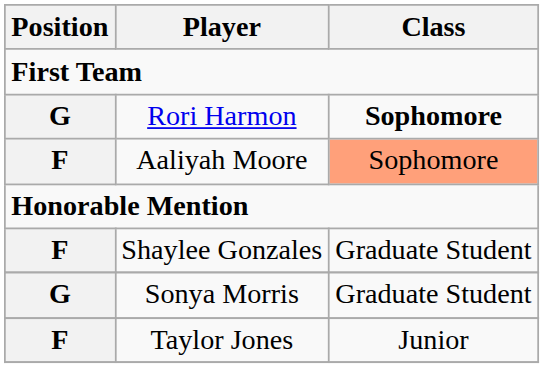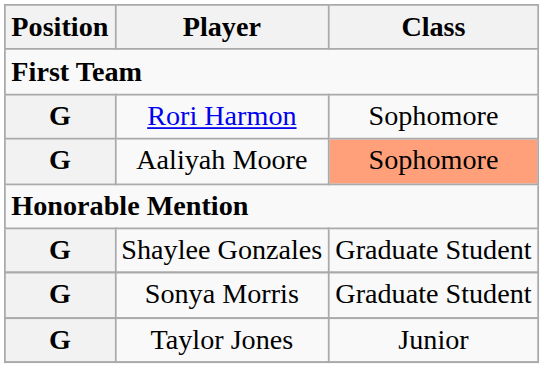(433, 116) bold -> (433, 116) normal
(60, 160) F -> (60, 160) G
(60, 250) F -> (60, 250) G
(60, 339) F -> (60, 339) G
